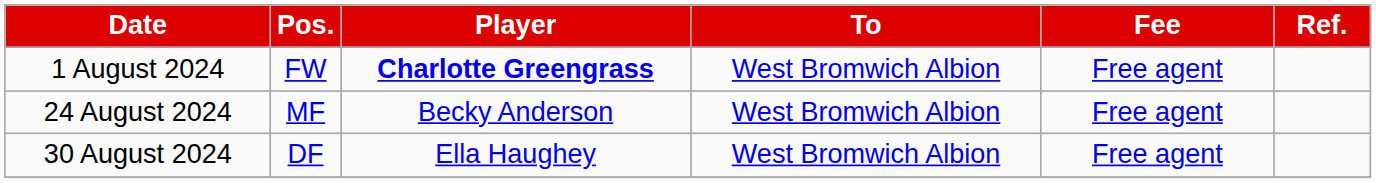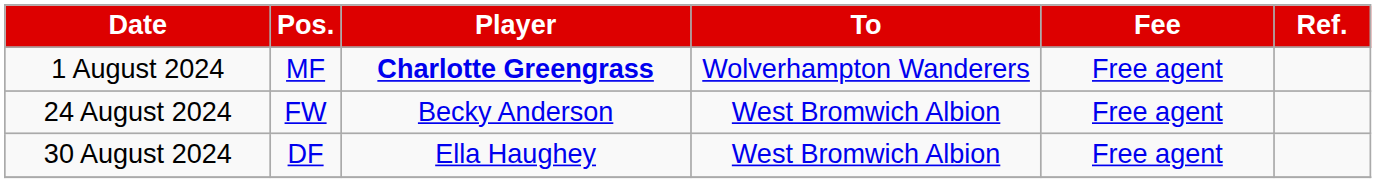(306, 68) FW -> (306, 68) MF
(866, 68) West Bromwich Albion -> (866, 68) Wolverhampton Wanderers
(306, 111) MF -> (306, 111) FW
